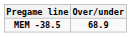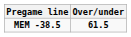(98, 25) 68.9 -> (98, 25) 61.5
